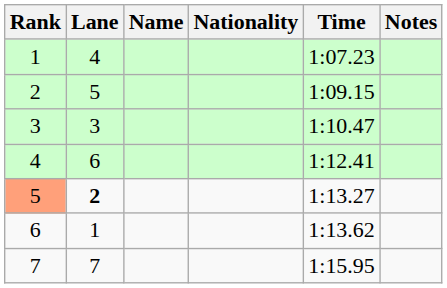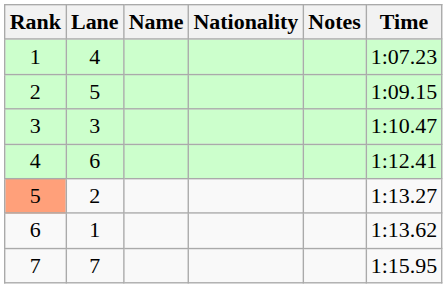columns swapped: (342, 21) <-> (411, 21)
(95, 195) bold -> (95, 195) normal
